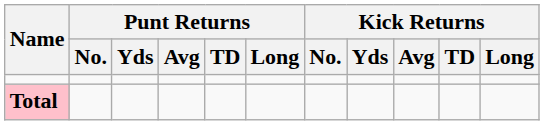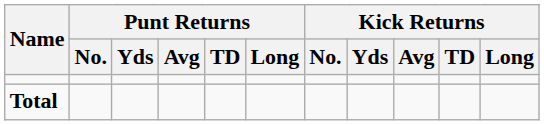(34, 101) pink background -> (34, 101) no background
